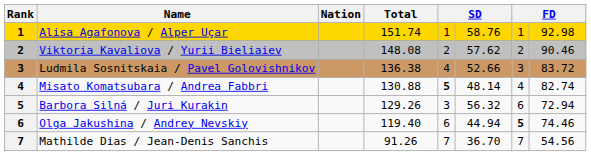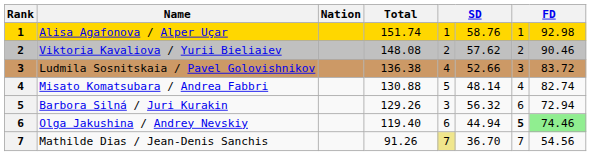(447, 86) bold -> (447, 86) normal
(558, 123) no background -> (558, 123) lightgreen background
(447, 141) no background -> (447, 141) khaki background
